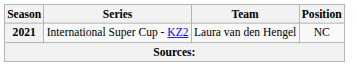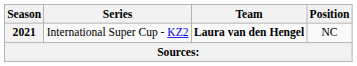(245, 32) normal -> (249, 32) bold
